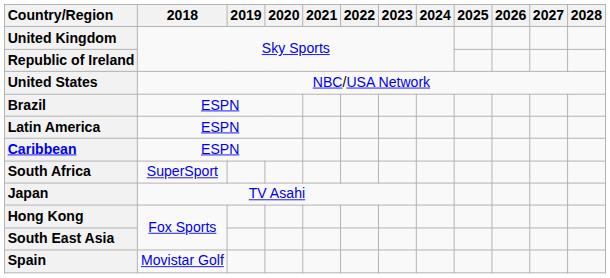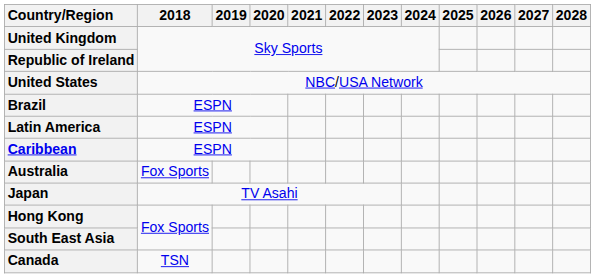- row: (49, 171)
+ row: (38, 171)
+ row: (33, 261)
- row: (27, 261)
